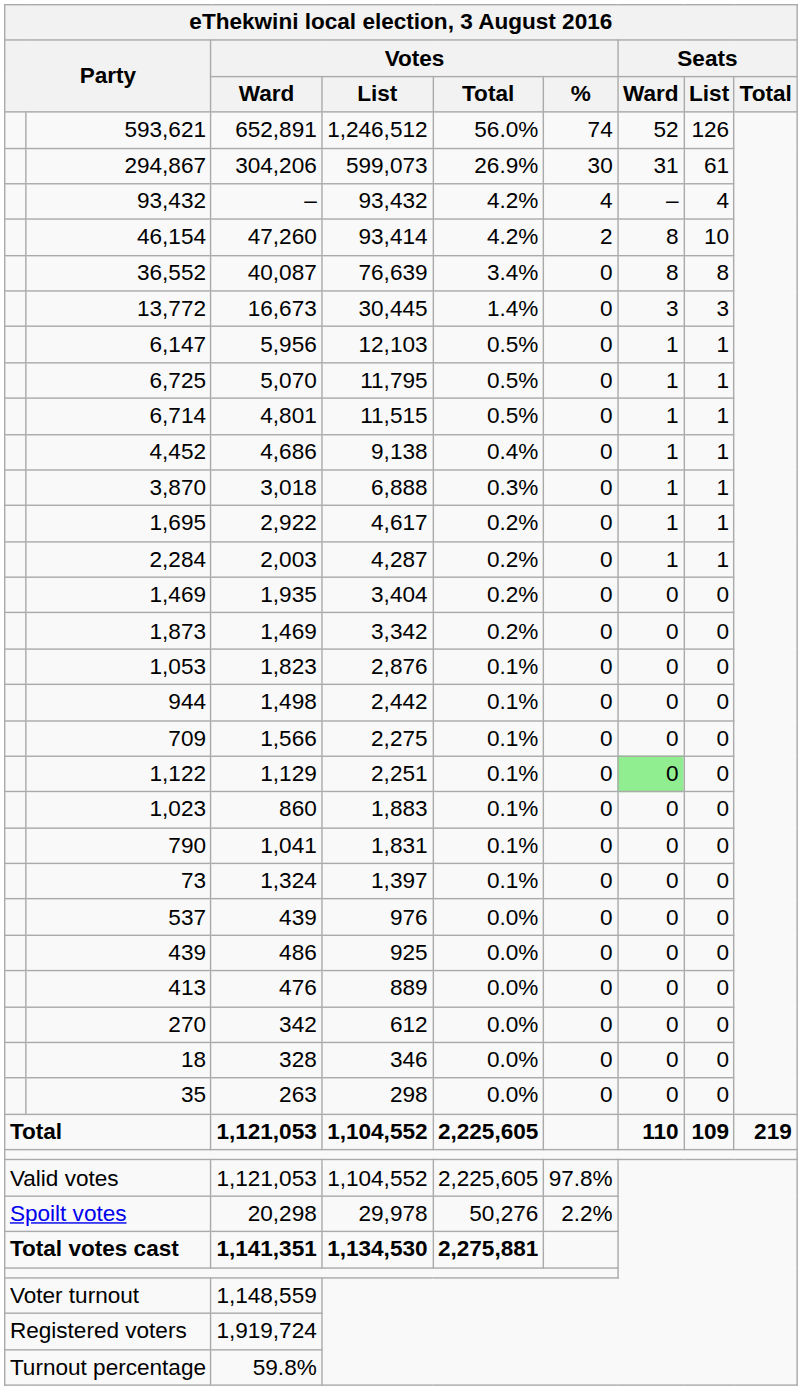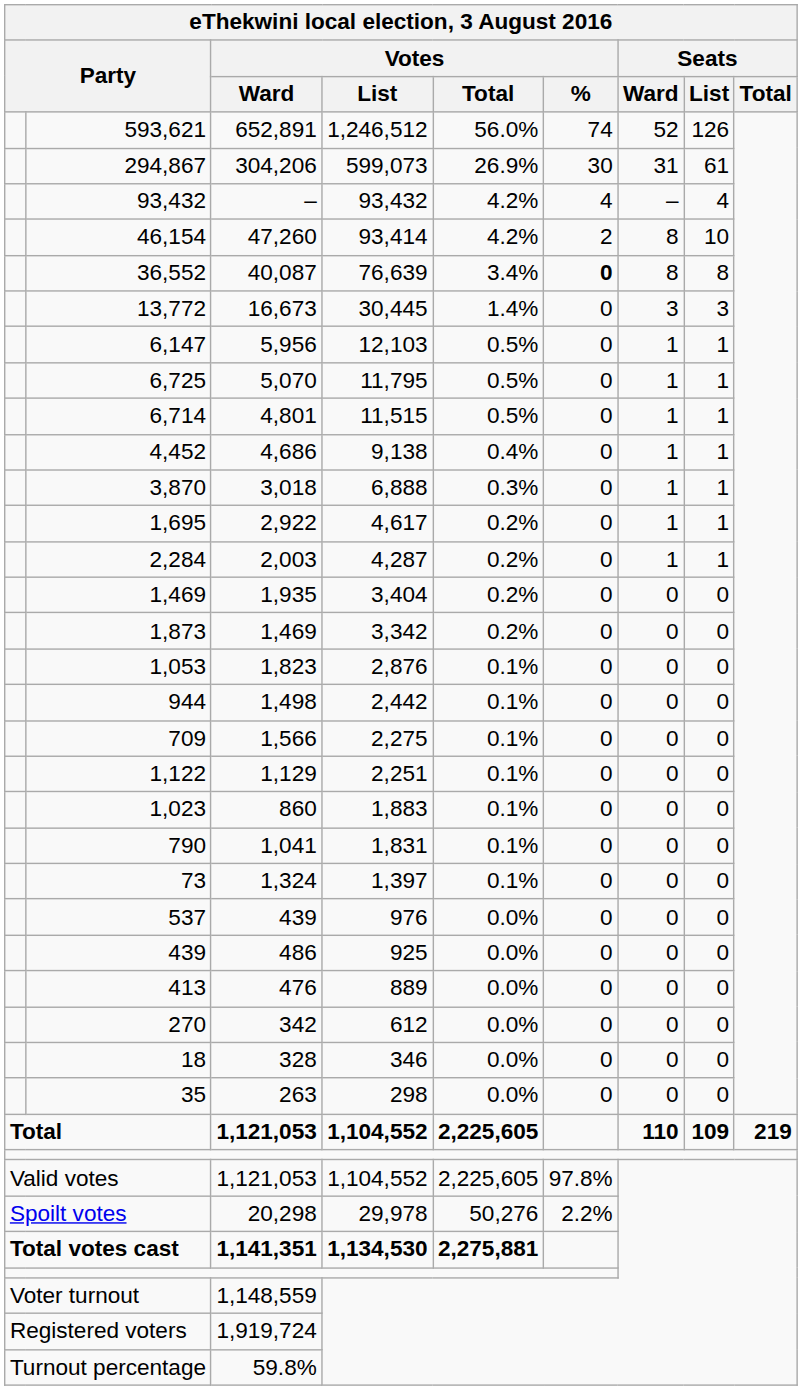(606, 272) normal -> (606, 272) bold
(672, 773) lightgreen background -> (672, 773) no background
